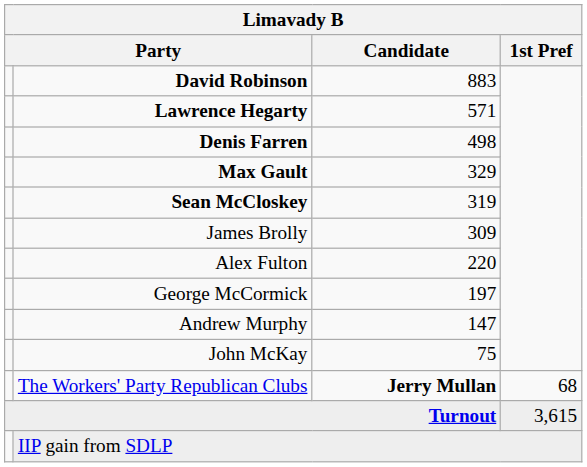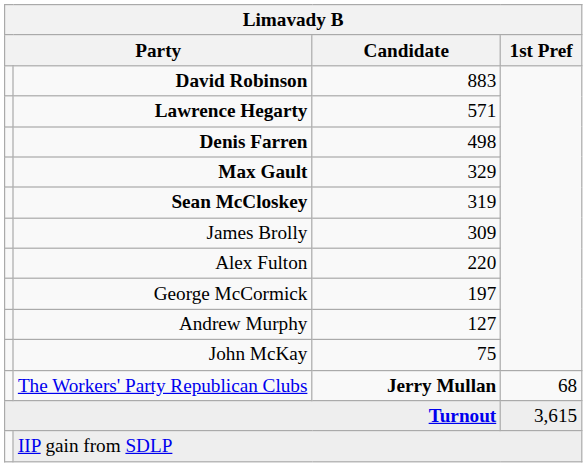(482, 324) 147 -> (482, 324) 127
